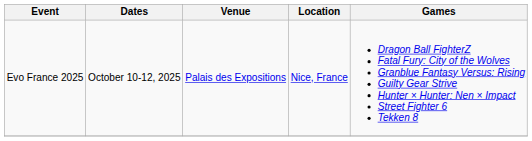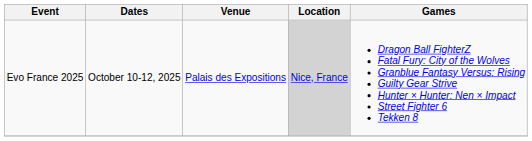(319, 78) no background -> (319, 78) lightgrey background
